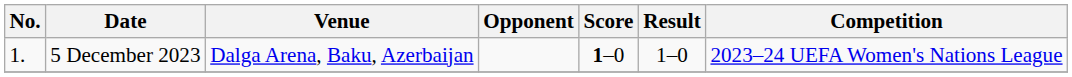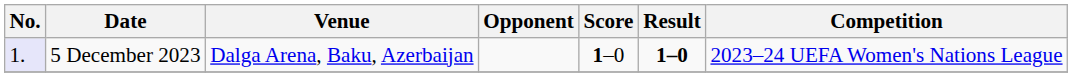(17, 54) no background -> (17, 54) lavender background
(672, 54) normal -> (672, 54) bold
